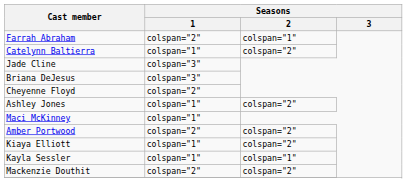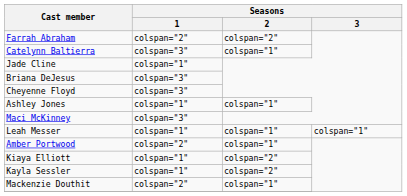(270, 38) colspan="1" -> (251, 38) colspan="2"
(174, 51) colspan="1" -> (161, 51) colspan="3"
(270, 51) colspan="2" -> (251, 51) colspan="1"
(174, 64) colspan="3" -> (161, 64) colspan="1"
(174, 91) colspan="2" -> (161, 91) colspan="3"
(270, 104) colspan="2" -> (251, 104) colspan="1"
(174, 118) colspan="1" -> (161, 118) colspan="3"
+ row: (33, 131)
(270, 131) colspan="2" -> (251, 144) colspan="1"
(270, 158) colspan="1" -> (251, 171) colspan="2"
(270, 171) colspan="2" -> (251, 185) colspan="1"
